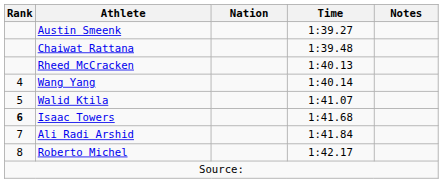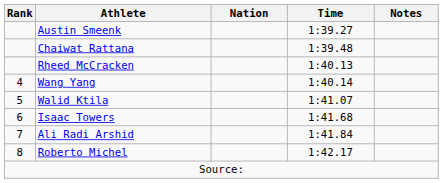(20, 117) bold -> (20, 117) normal
